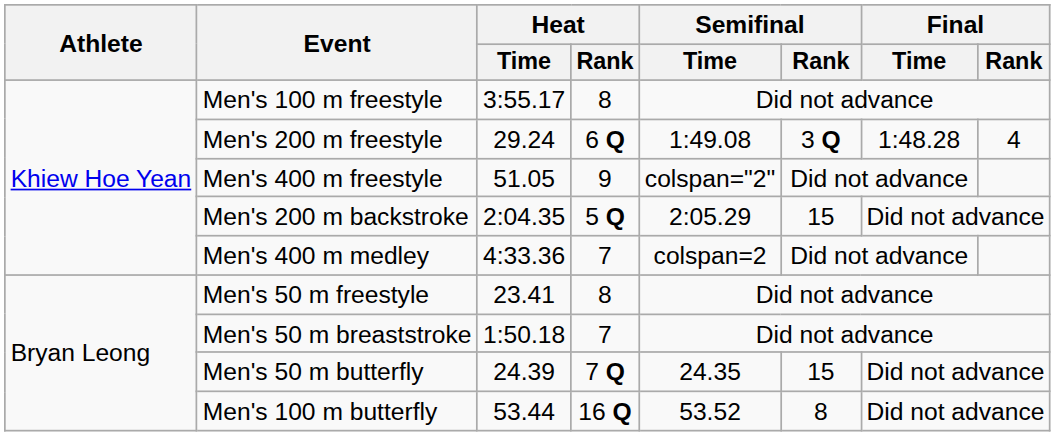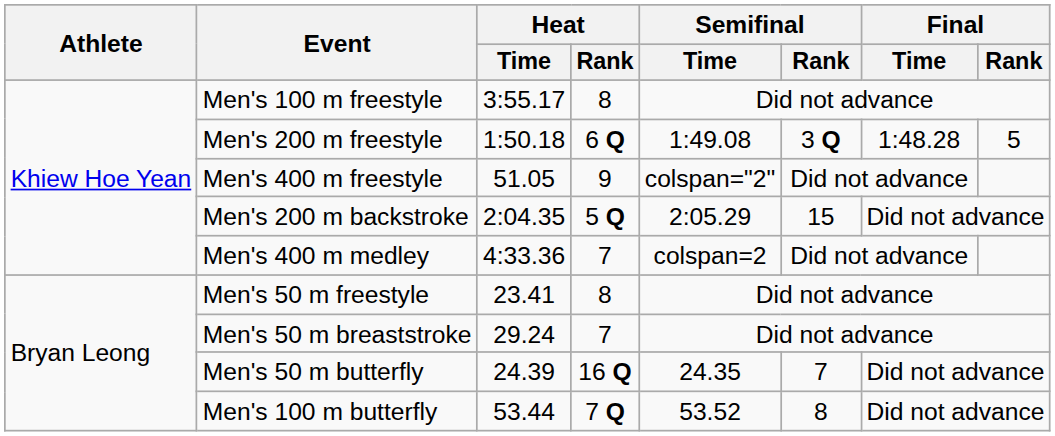(524, 139) 29.24 -> (524, 139) 1:50.18
(1014, 139) 4 -> (1014, 139) 5
(524, 334) 1:50.18 -> (524, 334) 29.24
(605, 373) 7 Q -> (605, 373) 16 Q
(821, 373) 15 -> (821, 373) 7
(605, 412) 16 Q -> (605, 412) 7 Q
